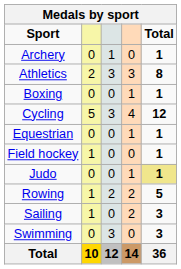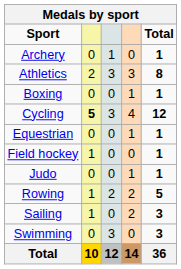(91, 114) normal -> (91, 114) bold
(159, 174) khaki background -> (159, 174) no background
